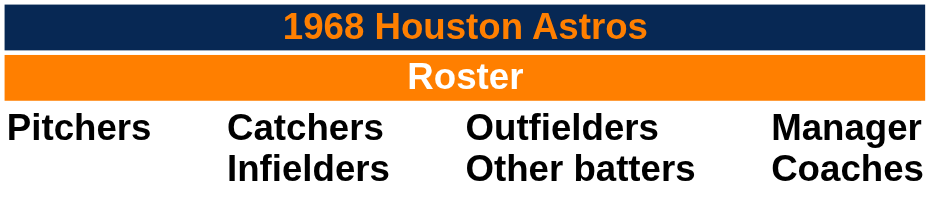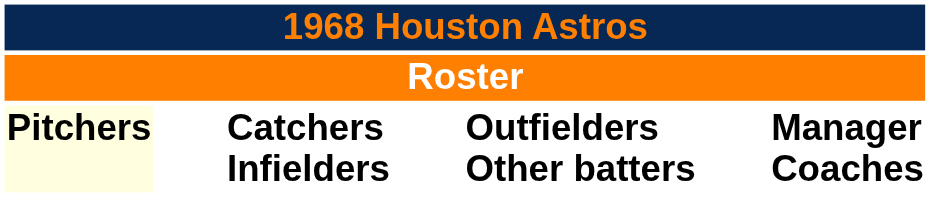(79, 127) no background -> (79, 127) lightyellow background
